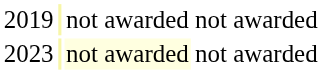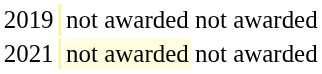(29, 53) 2023 -> (29, 53) 2021
